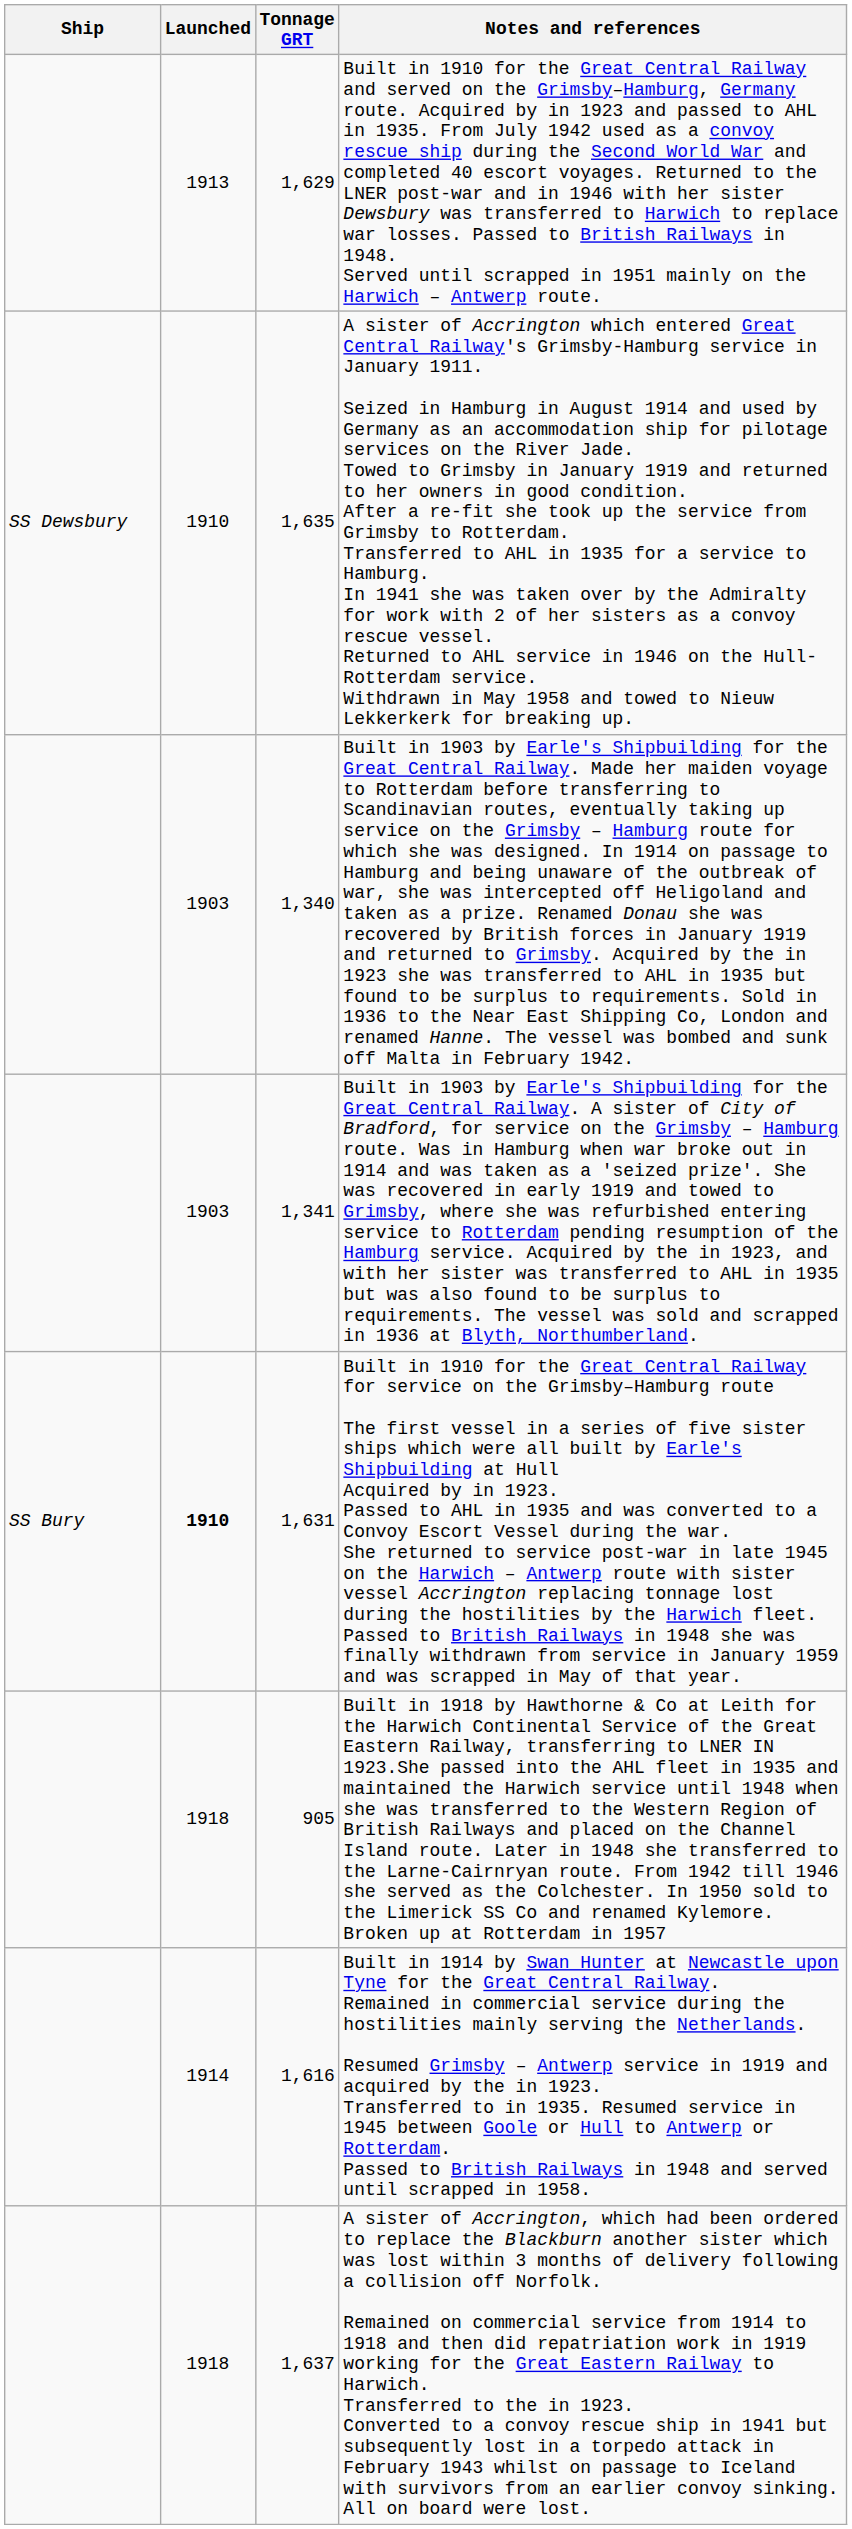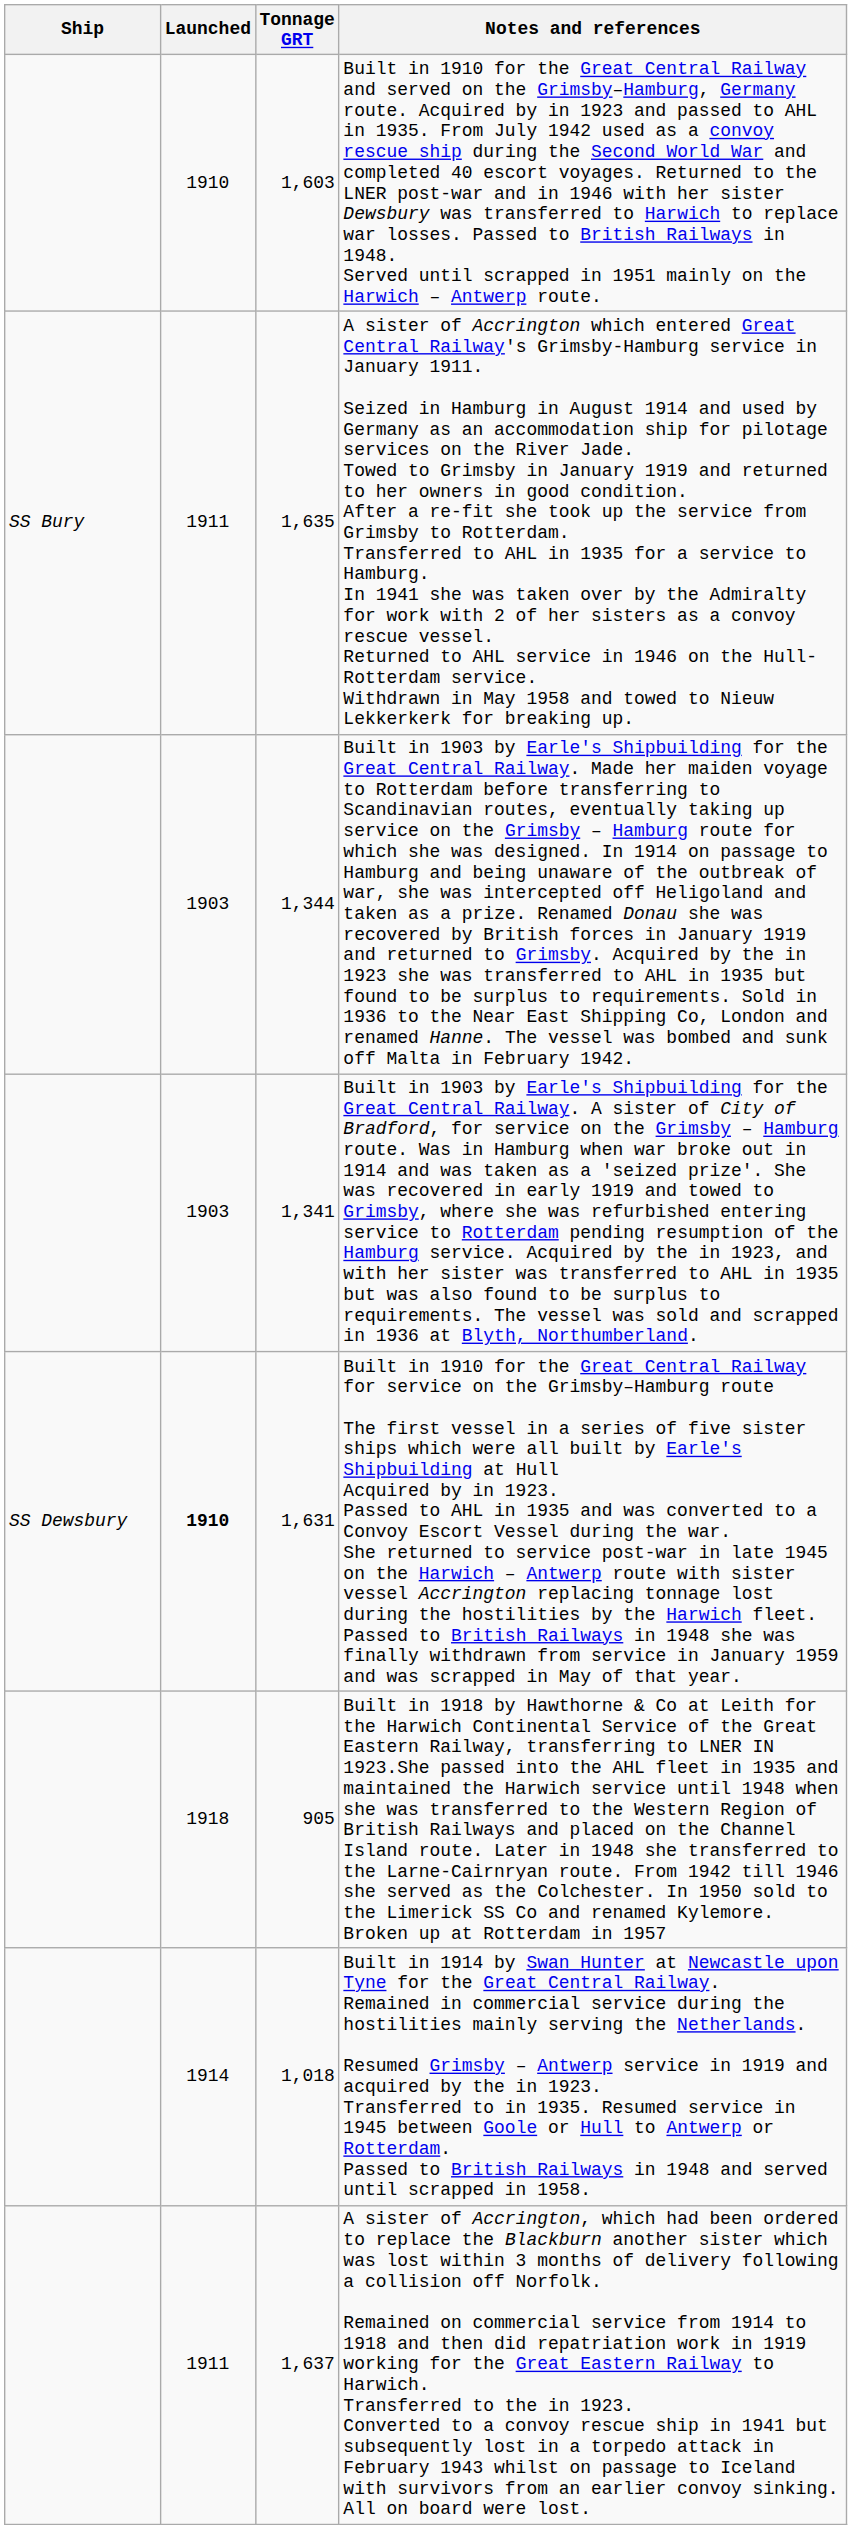(208, 183) 1913 -> (208, 183) 1910
(308, 183) 1,629 -> (308, 183) 1,603
(68, 523) SS Dewsbury -> (47, 523) SS Bury
(208, 523) 1910 -> (208, 523) 1911
(308, 904) 1,340 -> (308, 904) 1,344
(47, 1521) SS Bury -> (68, 1521) SS Dewsbury
(308, 2077) 1,616 -> (308, 2077) 1,018
(208, 2365) 1918 -> (208, 2365) 1911
